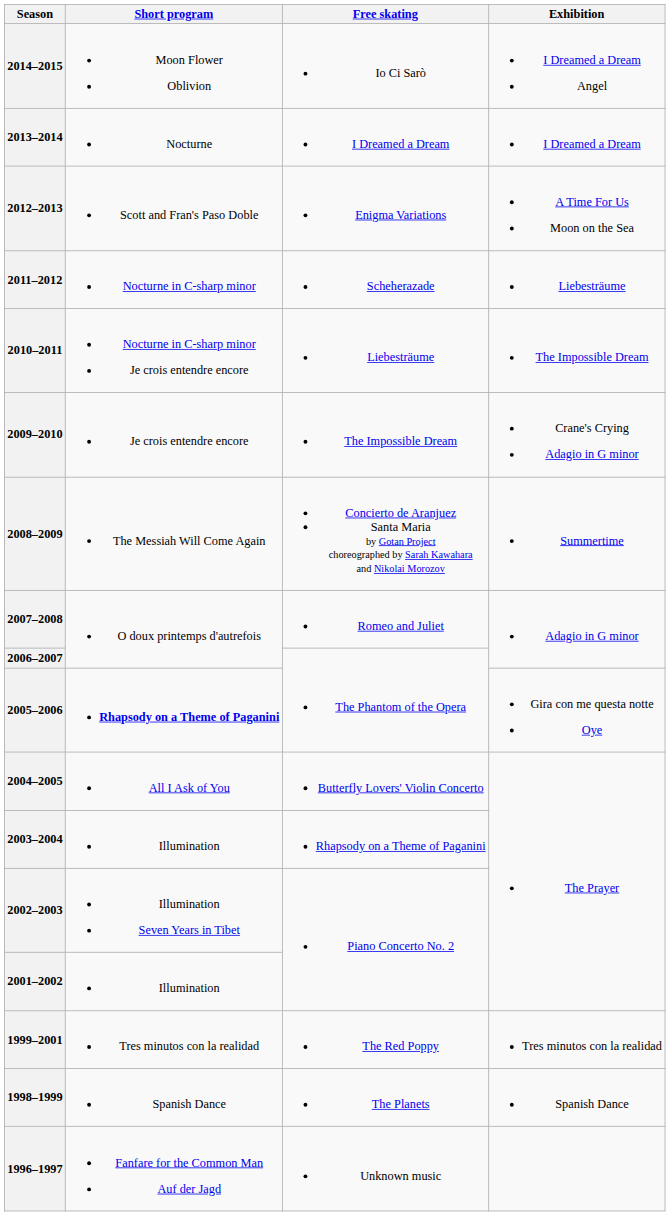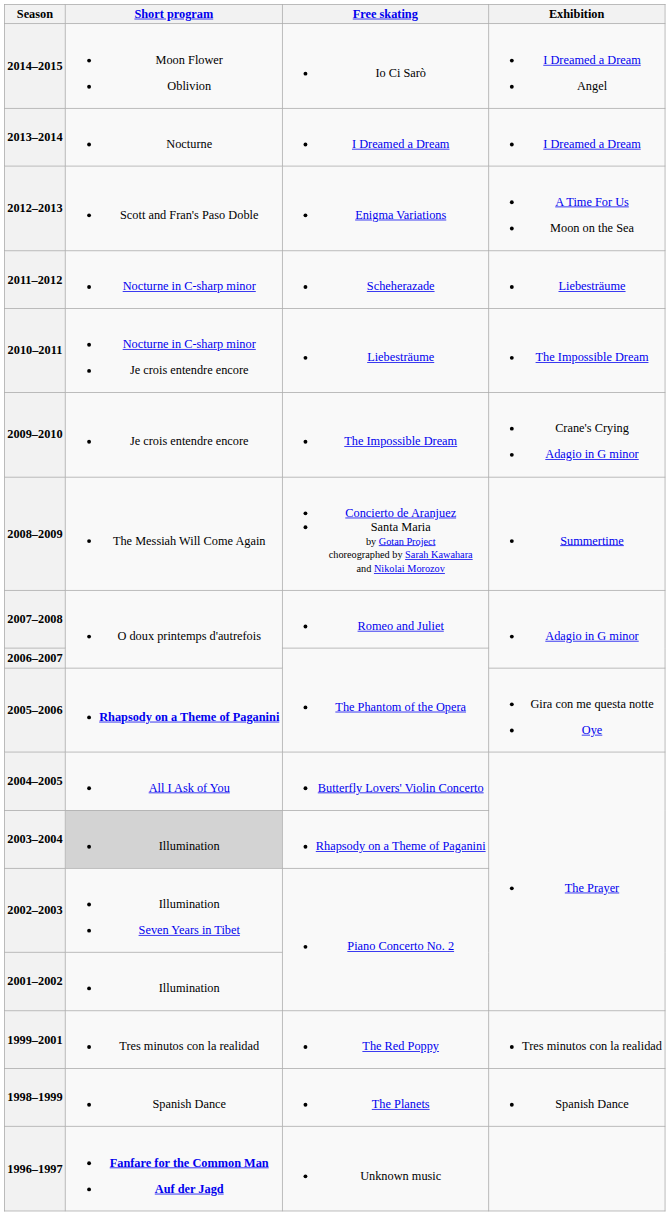(174, 846) no background -> (174, 846) lightgrey background
(174, 1176) normal -> (174, 1176) bold
